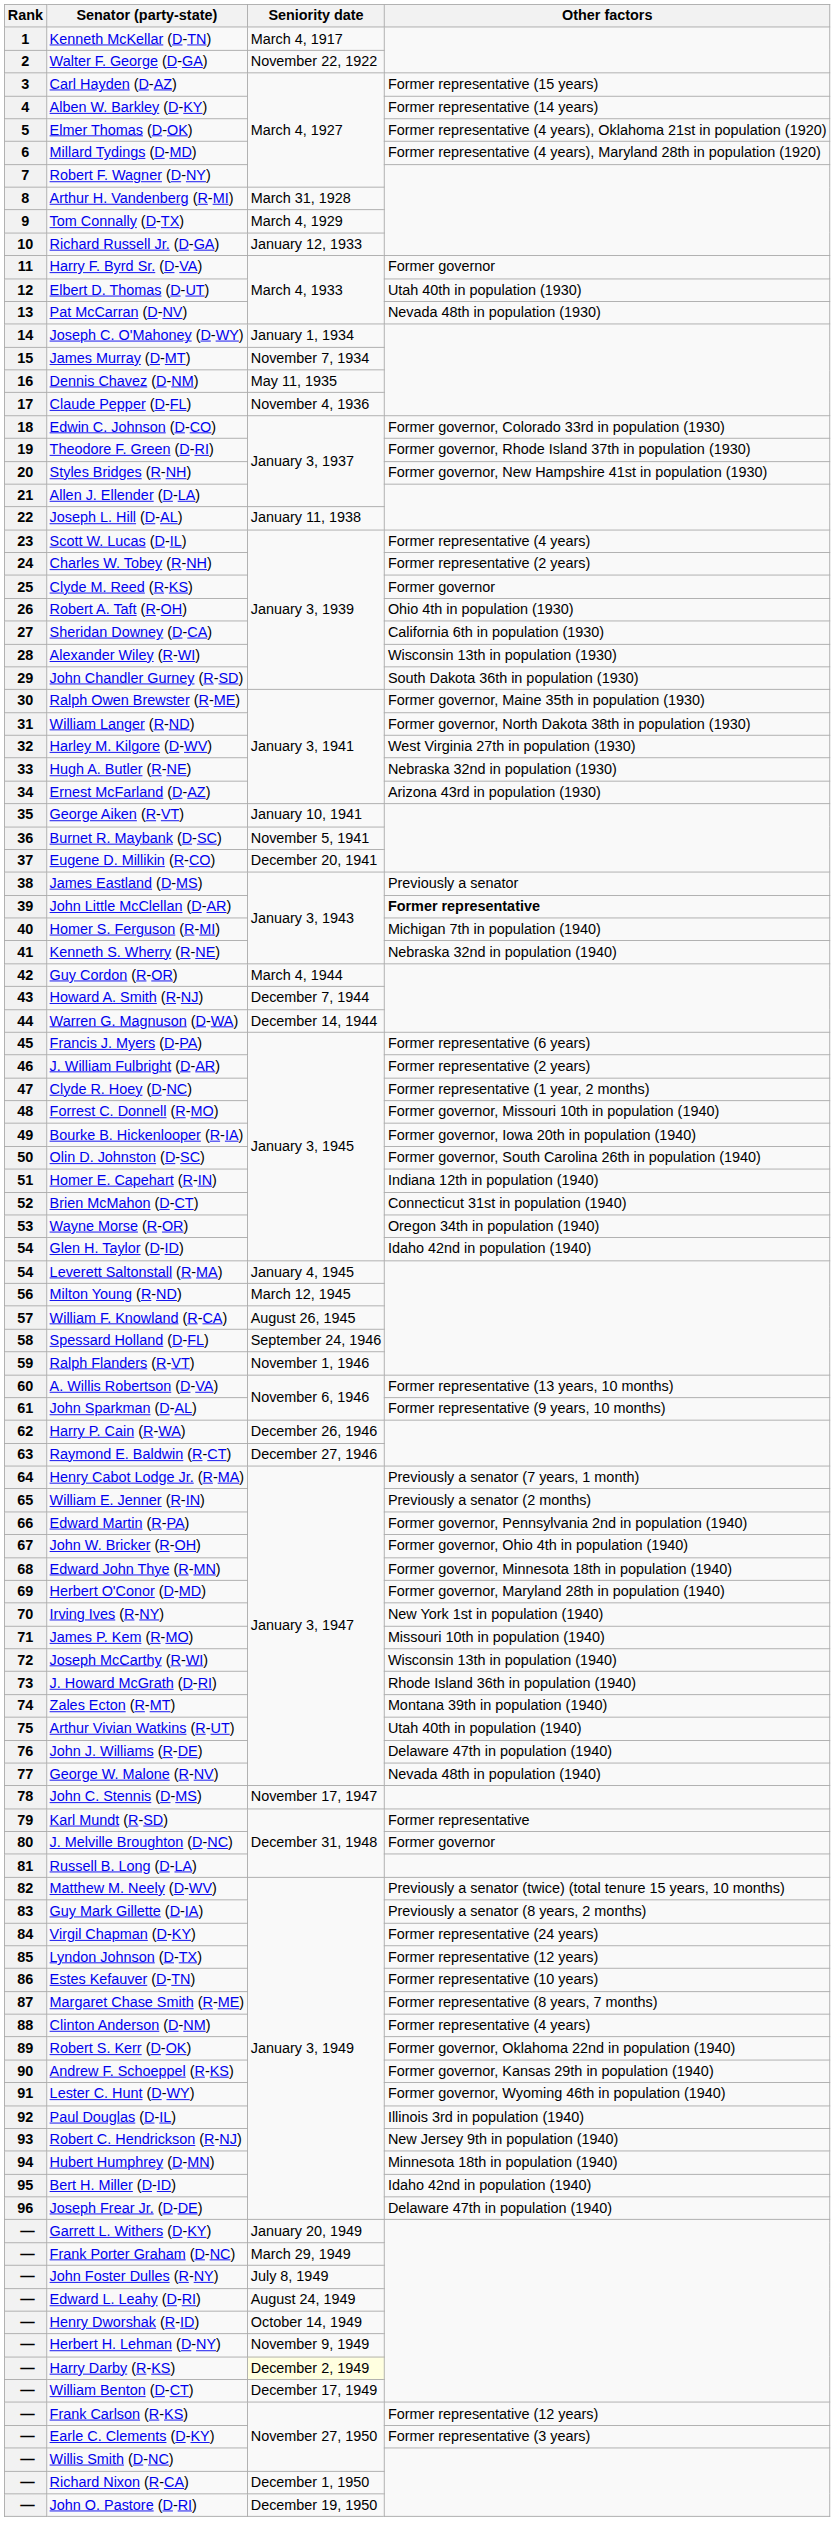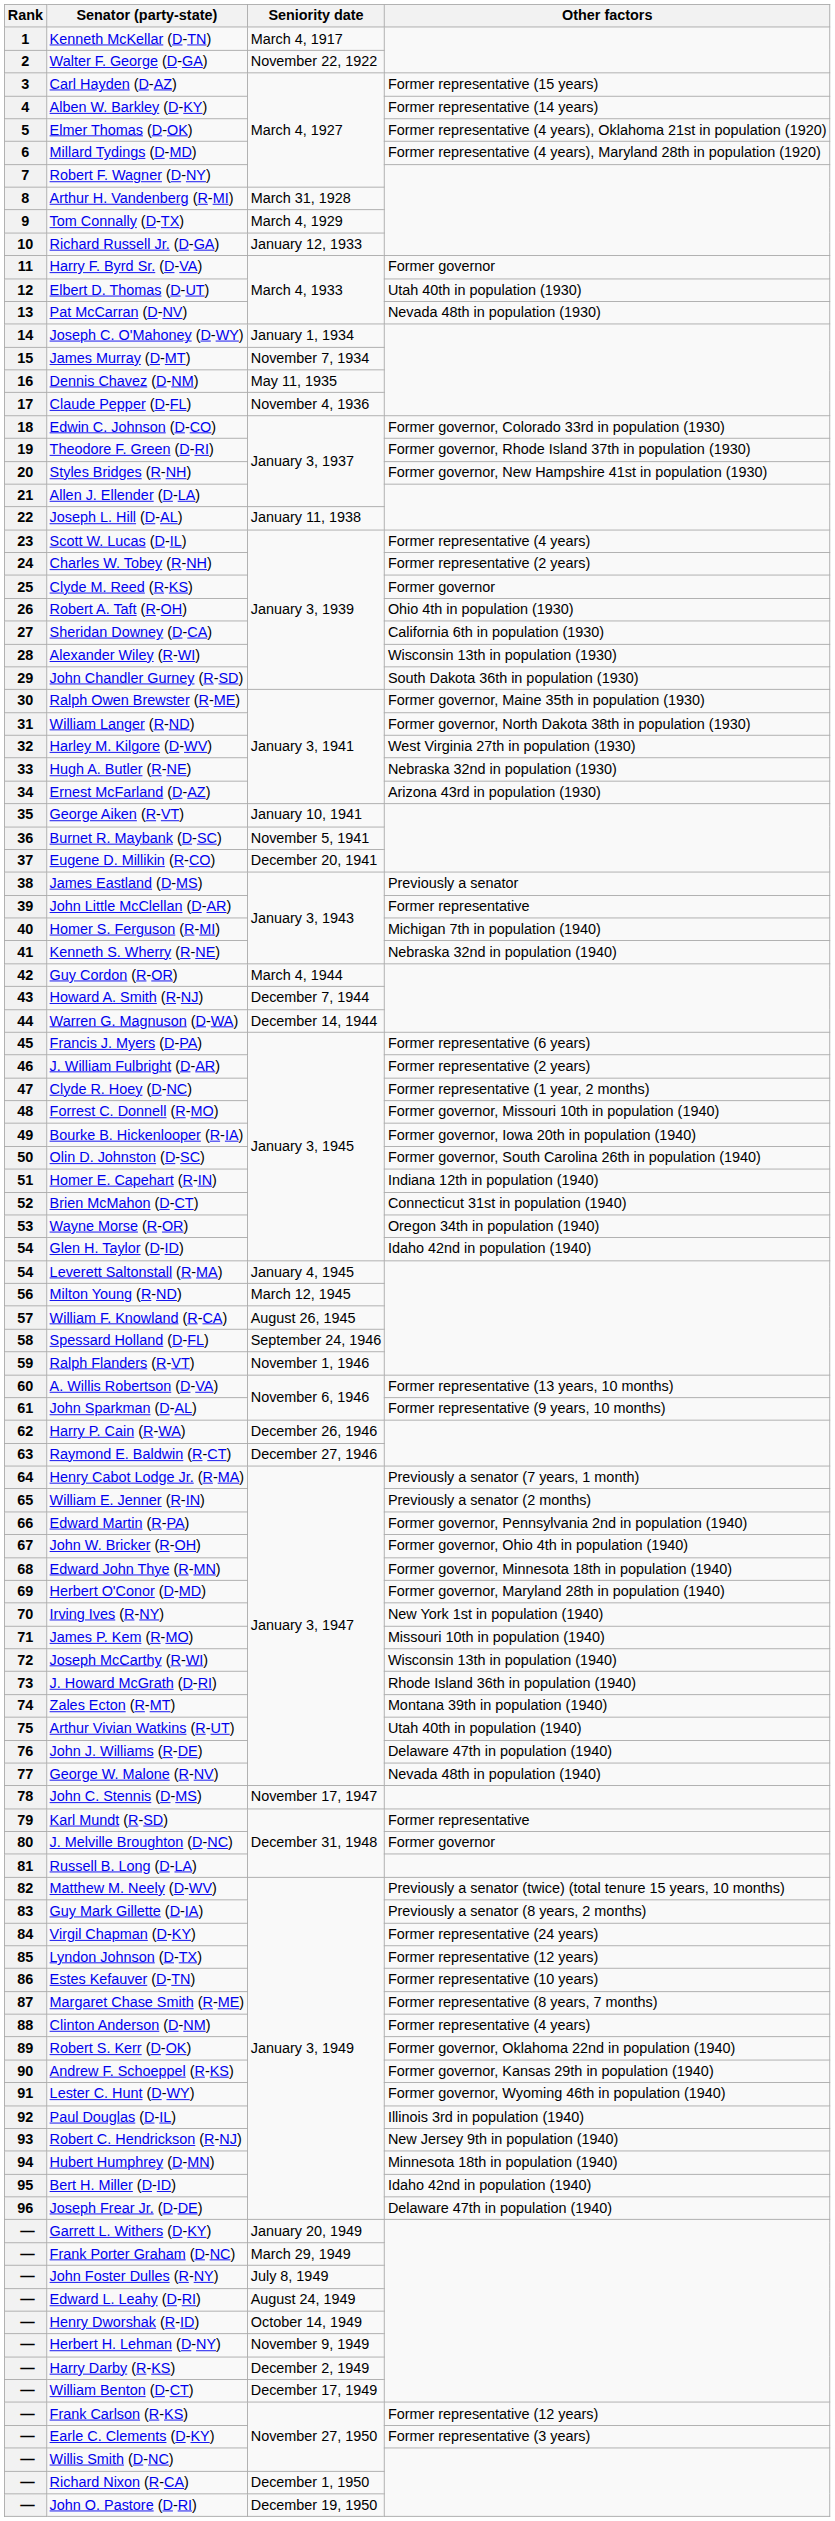(464, 906) bold -> (459, 906) normal
(310, 2368) lightyellow background -> (310, 2368) no background
